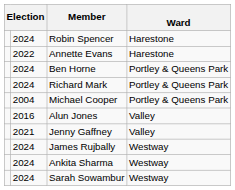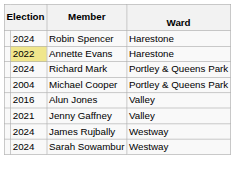(24, 54) no background -> (24, 54) khaki background
- row: (72, 69)
- row: (81, 162)
